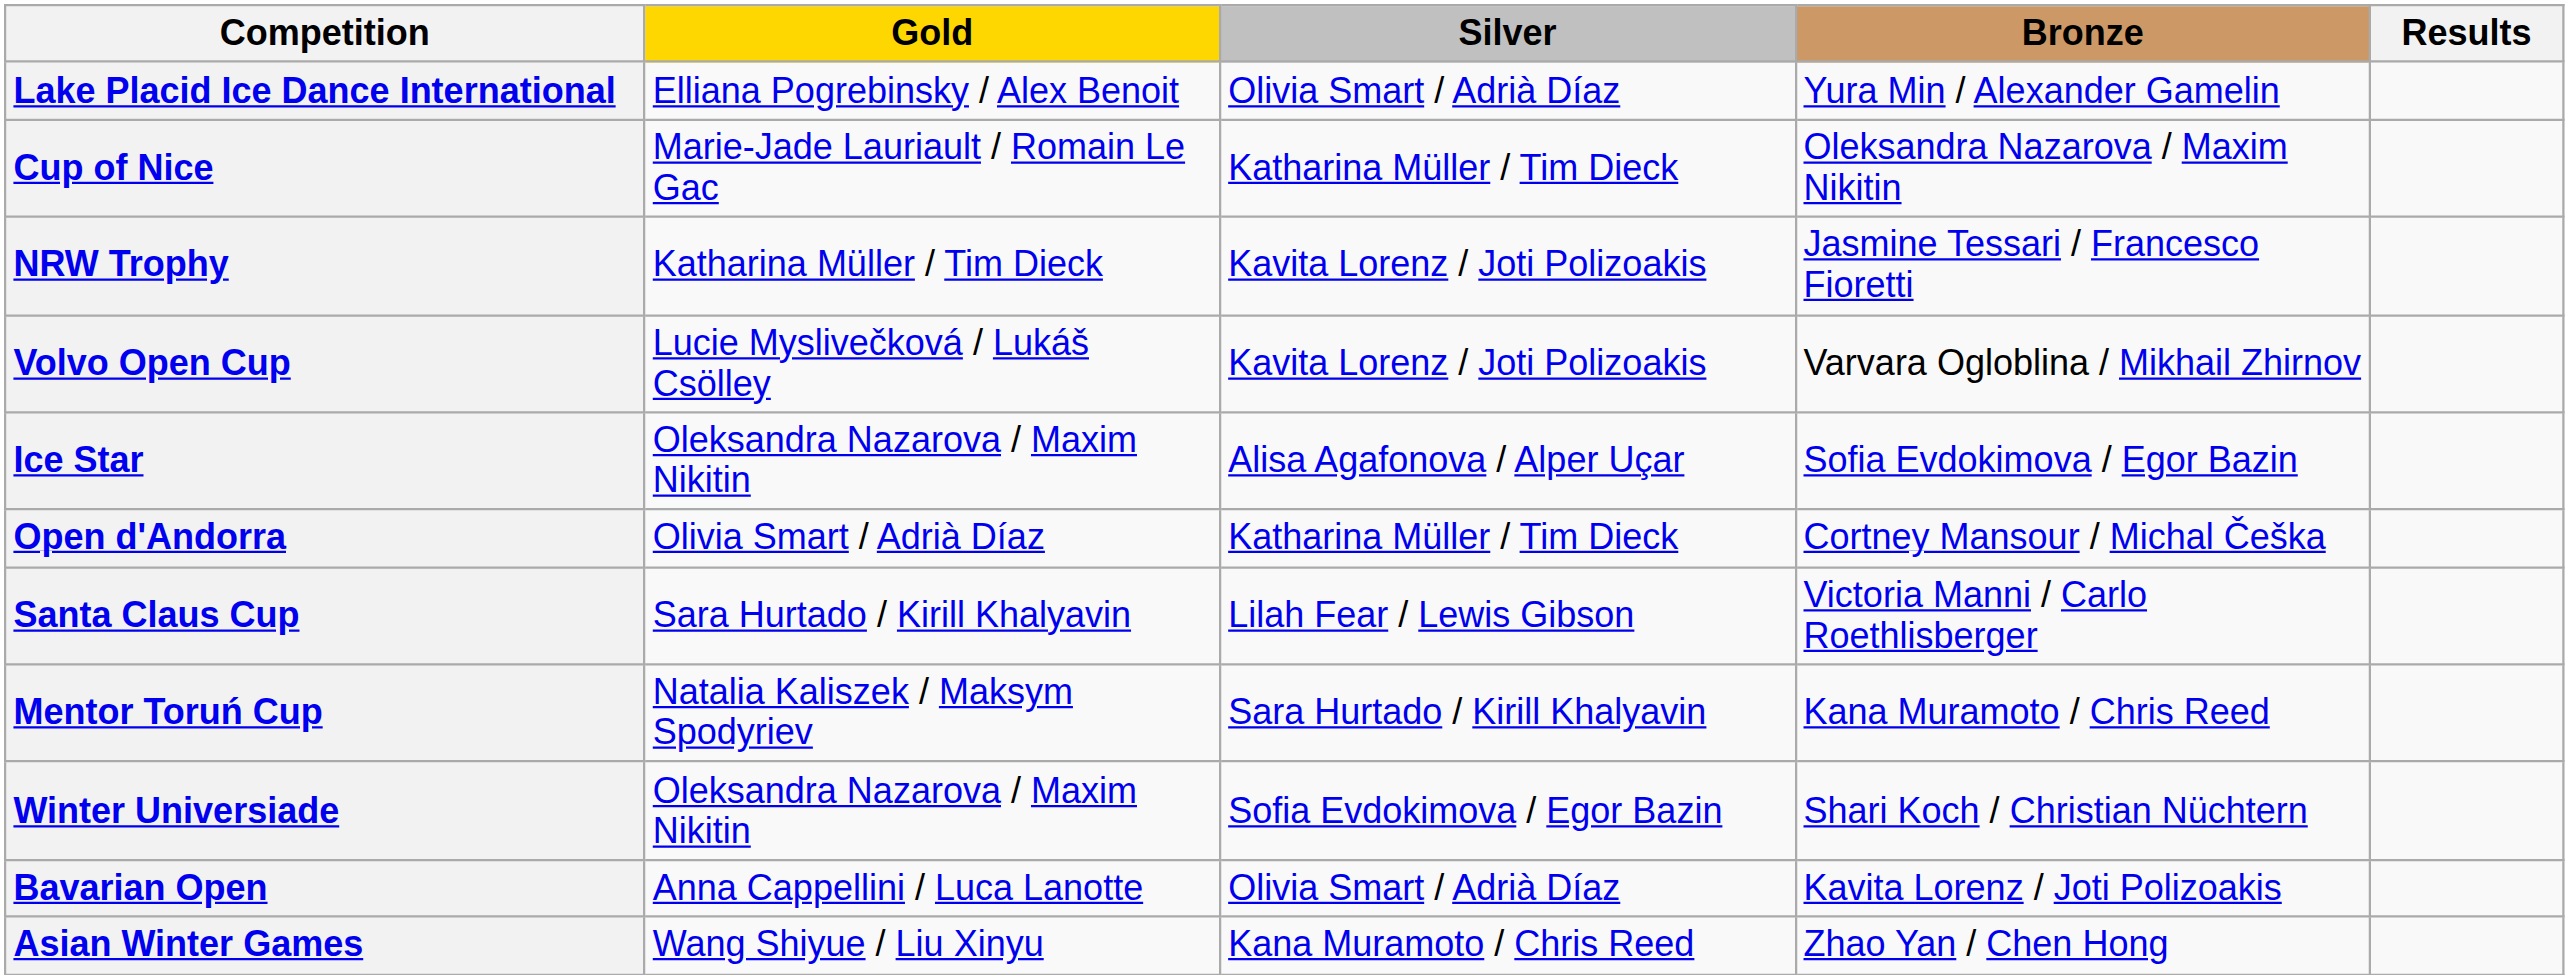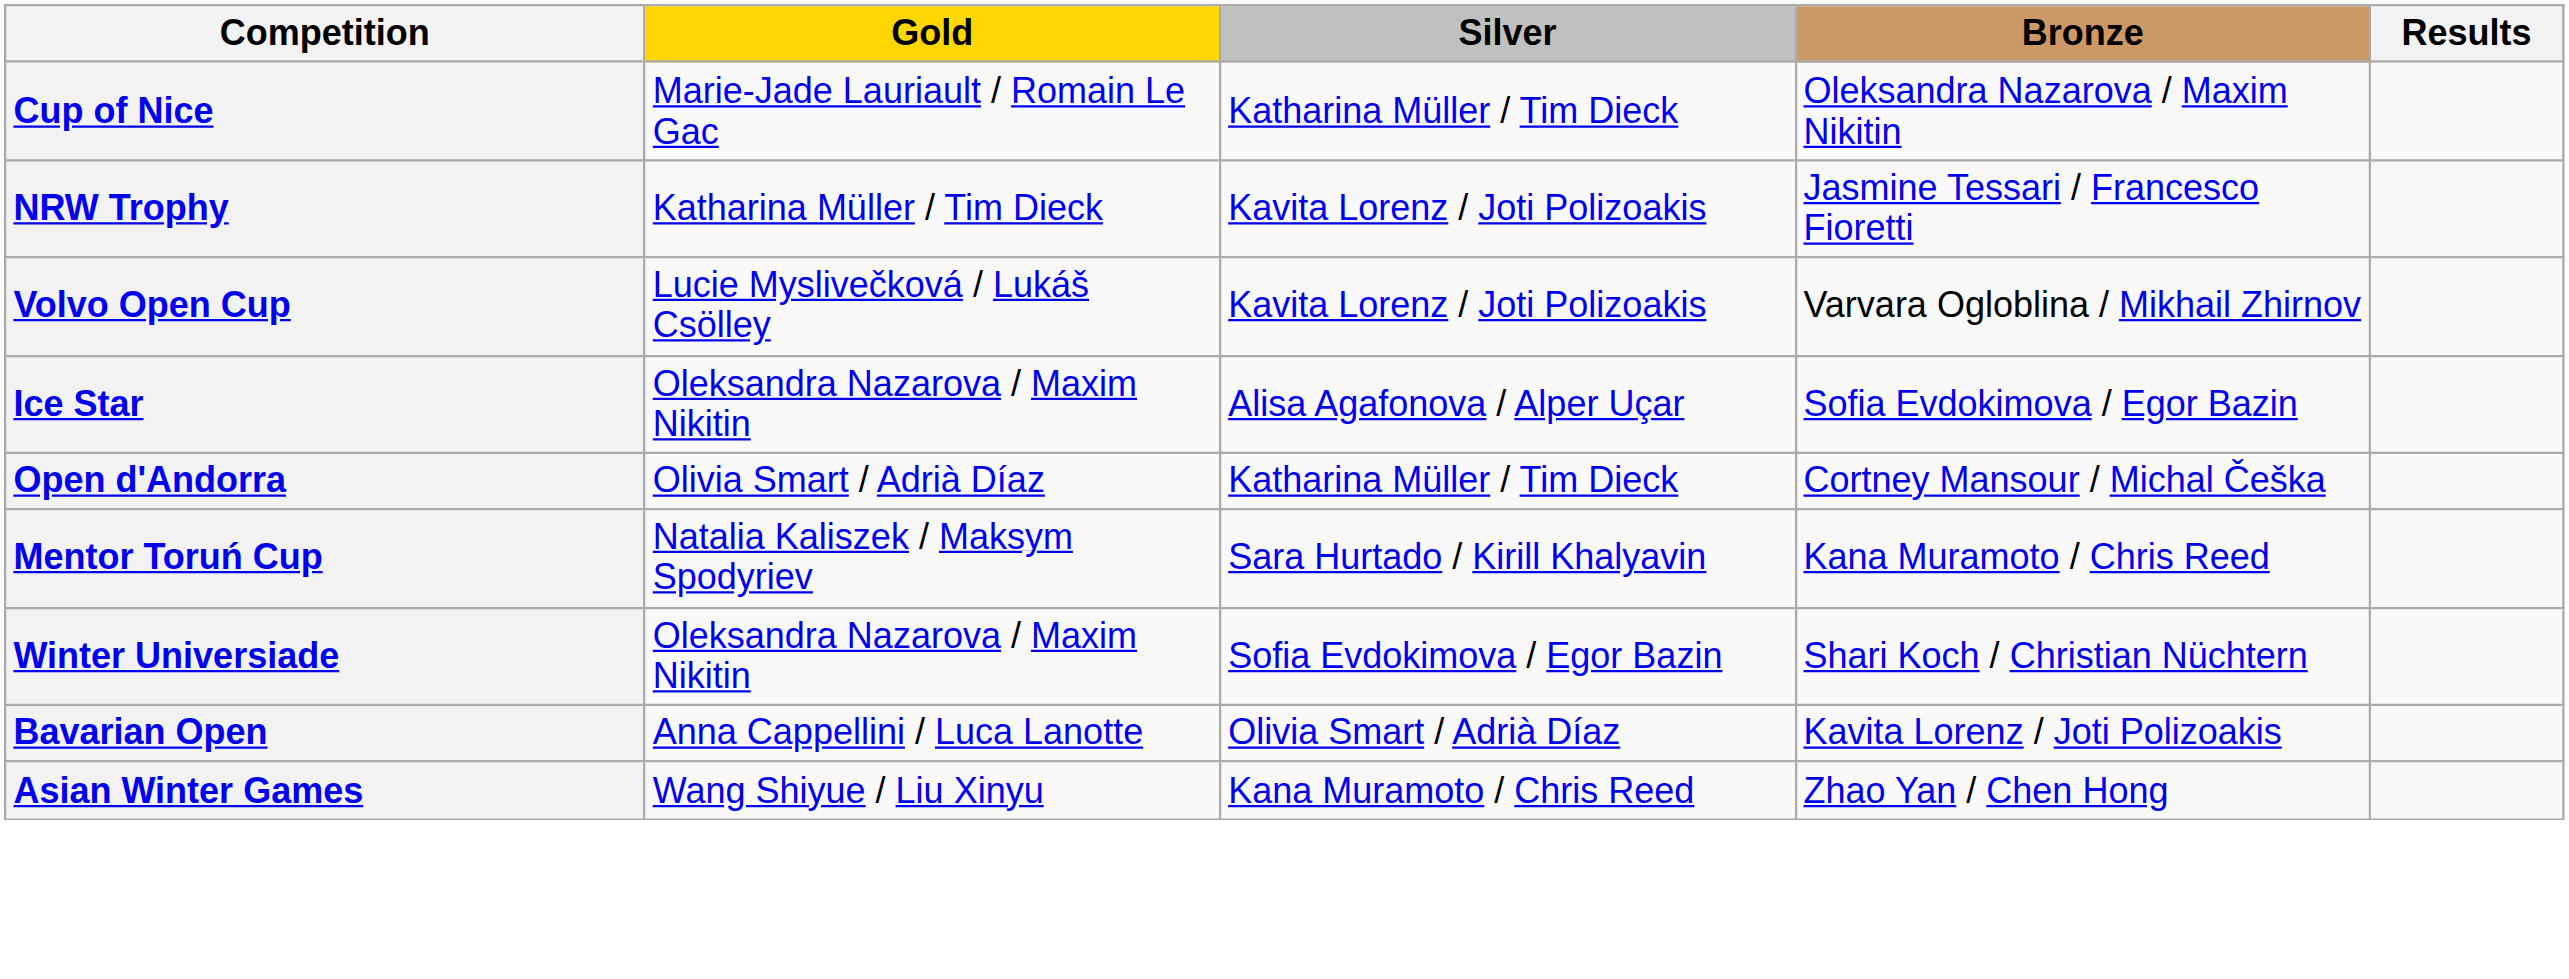- row: (315, 90)
- row: (156, 614)
